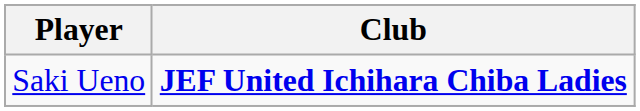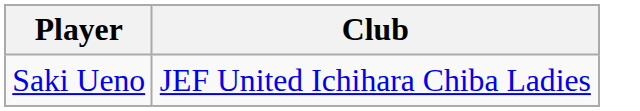(393, 79) bold -> (375, 79) normal
